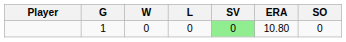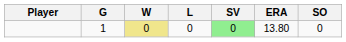(146, 28) no background -> (146, 28) khaki background
(276, 28) 10.80 -> (276, 28) 13.80
